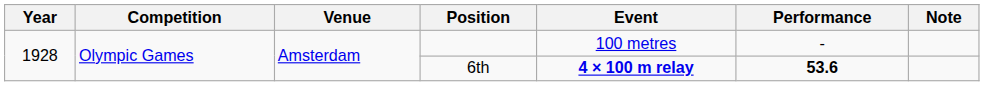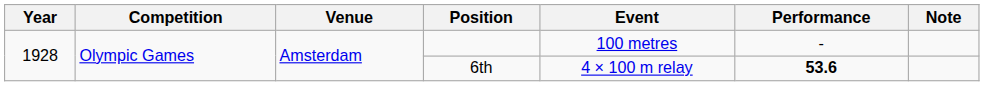(636, 69) bold -> (637, 69) normal
